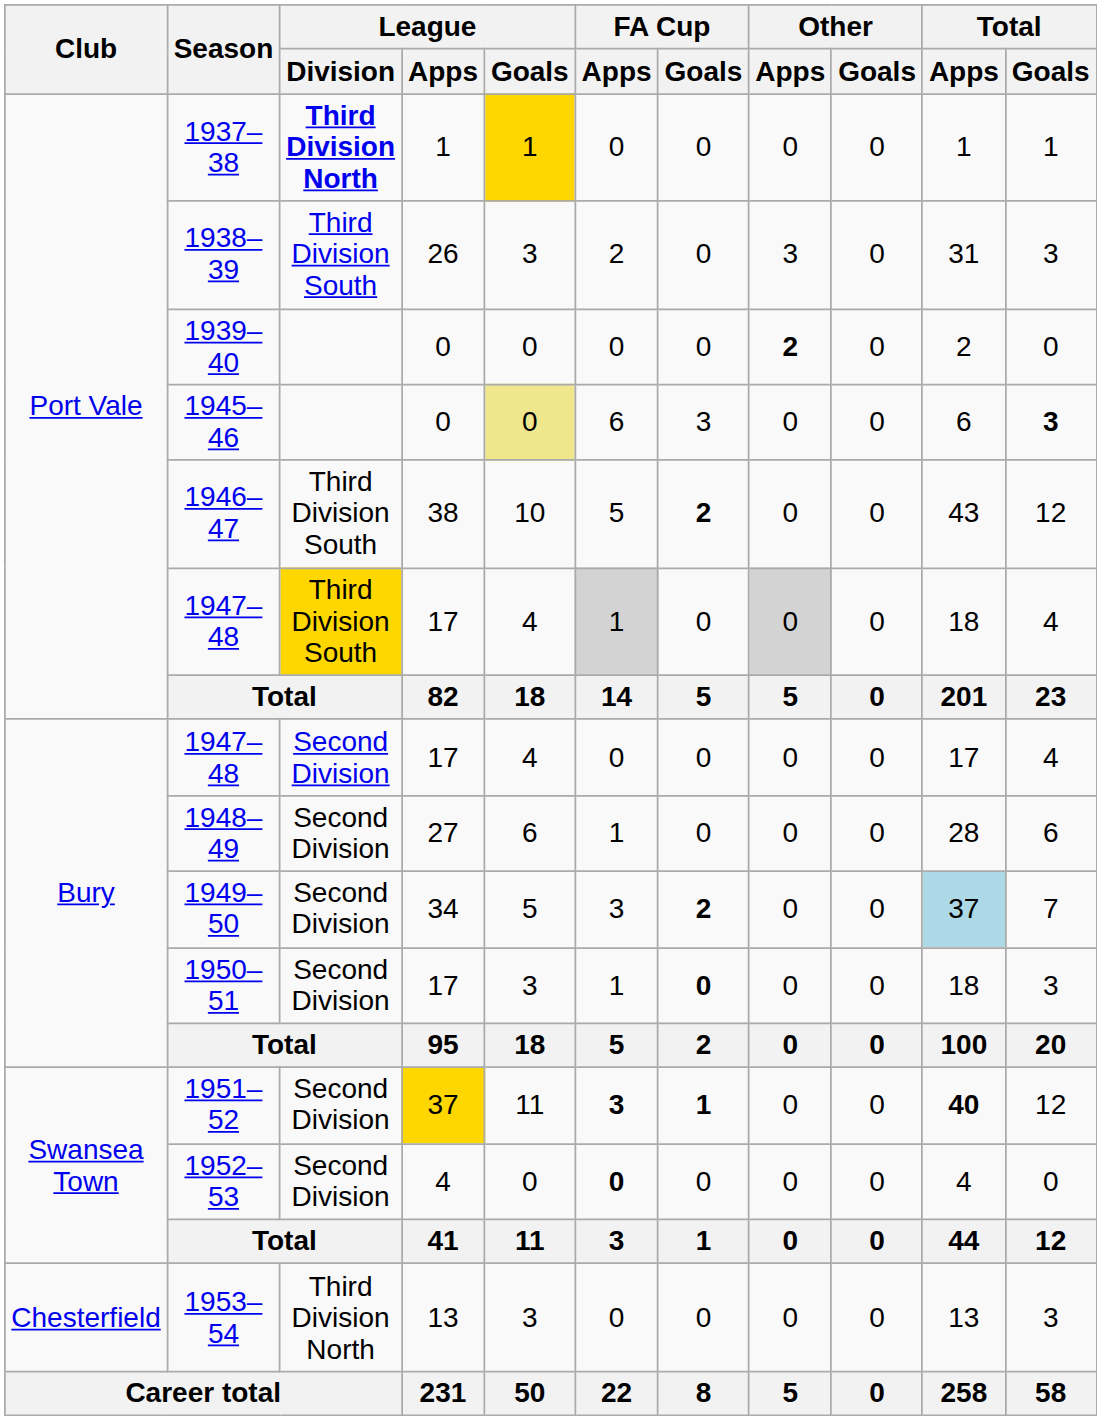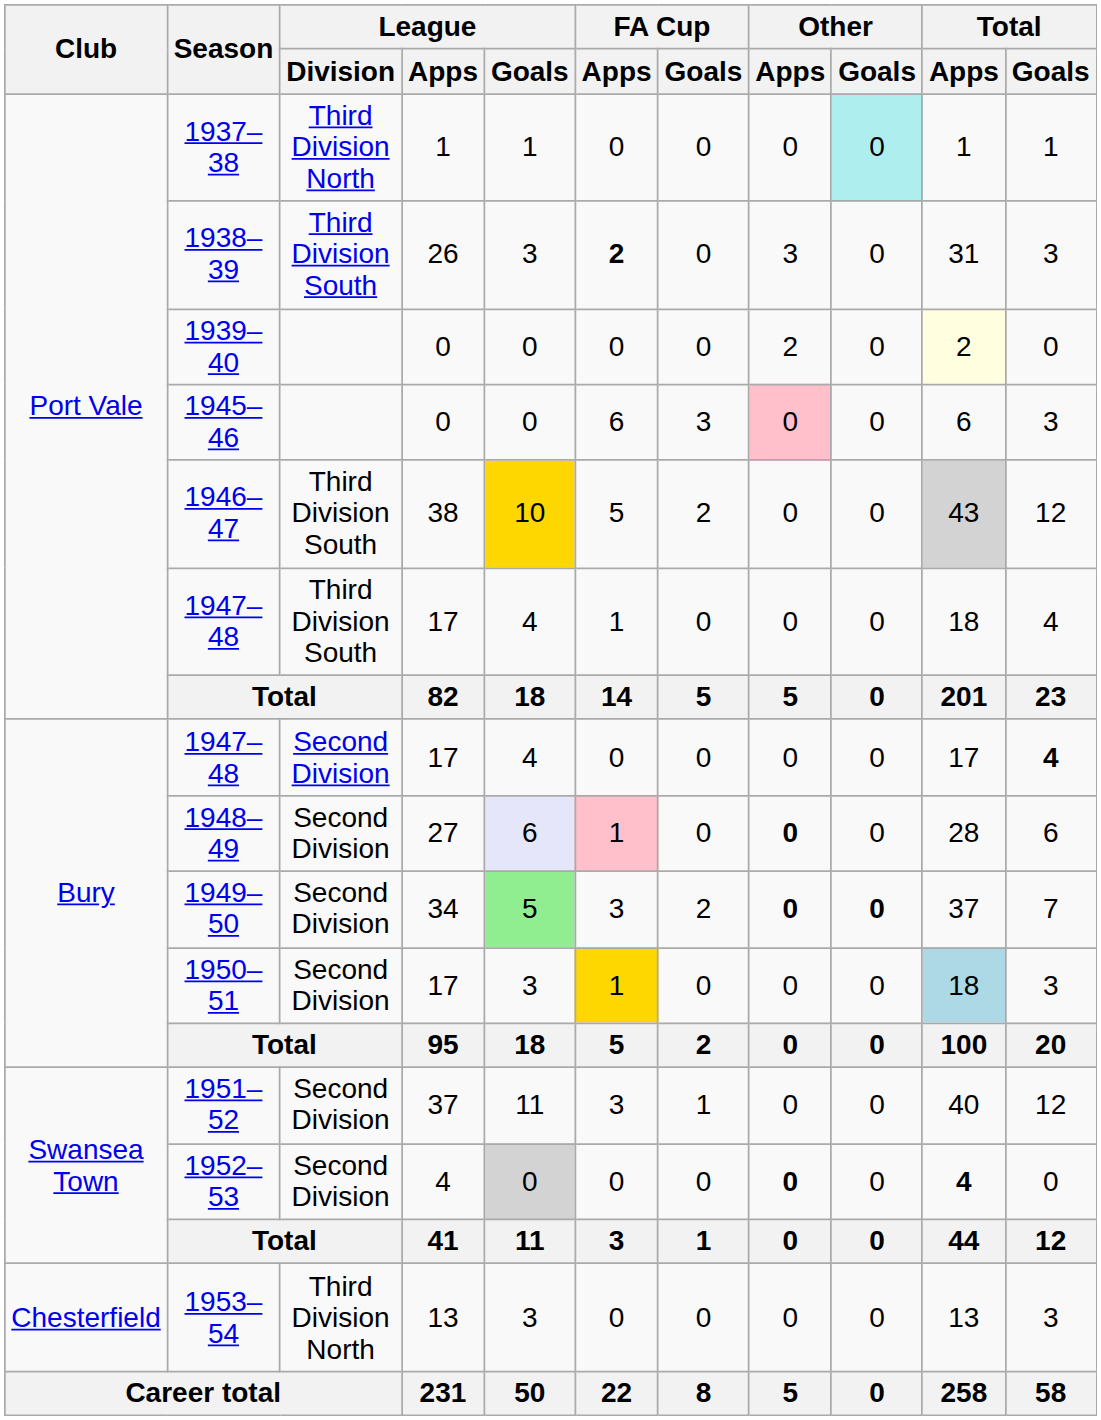(341, 147) bold -> (341, 147) normal
(530, 147) gold background -> (530, 147) no background
(877, 147) no background -> (877, 147) paleturquoise background
(617, 254) normal -> (617, 254) bold
(790, 346) bold -> (790, 346) normal
(964, 346) no background -> (964, 346) lightyellow background
(530, 421) khaki background -> (530, 421) no background
(790, 421) no background -> (790, 421) pink background
(1051, 421) bold -> (1051, 421) normal
(530, 513) no background -> (530, 513) gold background
(703, 513) bold -> (703, 513) normal
(964, 513) no background -> (964, 513) lightgrey background
(341, 621) gold background -> (341, 621) no background
(617, 621) lightgrey background -> (617, 621) no background
(790, 621) lightgrey background -> (790, 621) no background
(1051, 757) normal -> (1051, 757) bold
(530, 833) no background -> (530, 833) lavender background
(617, 833) no background -> (617, 833) pink background
(790, 833) normal -> (790, 833) bold
(530, 908) no background -> (530, 908) lightgreen background
(703, 908) bold -> (703, 908) normal
(790, 908) normal -> (790, 908) bold
(877, 908) normal -> (877, 908) bold
(964, 908) lightblue background -> (964, 908) no background
(617, 984) no background -> (617, 984) gold background
(703, 984) bold -> (703, 984) normal
(964, 984) no background -> (964, 984) lightblue background
(443, 1105) gold background -> (443, 1105) no background
(617, 1105) bold -> (617, 1105) normal
(703, 1105) bold -> (703, 1105) normal
(964, 1105) bold -> (964, 1105) normal
(530, 1181) no background -> (530, 1181) lightgrey background
(617, 1181) bold -> (617, 1181) normal
(790, 1181) normal -> (790, 1181) bold
(964, 1181) normal -> (964, 1181) bold
